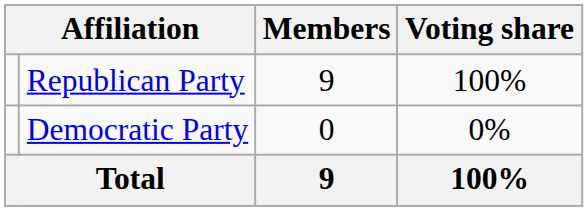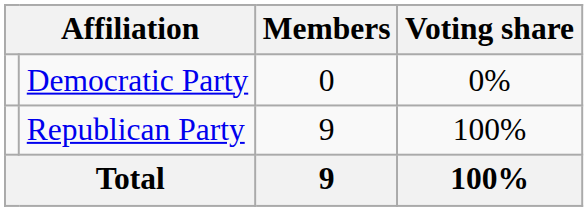rows swapped: (137, 129) <-> (136, 79)
